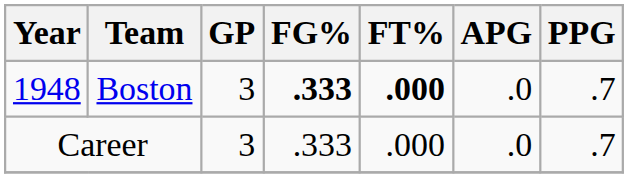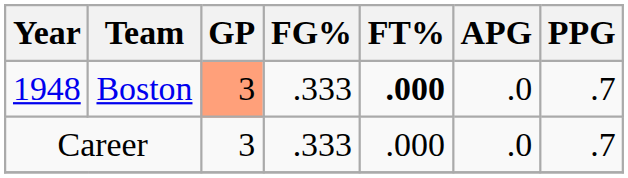(247, 88) no background -> (247, 88) lightsalmon background
(322, 88) bold -> (322, 88) normal
